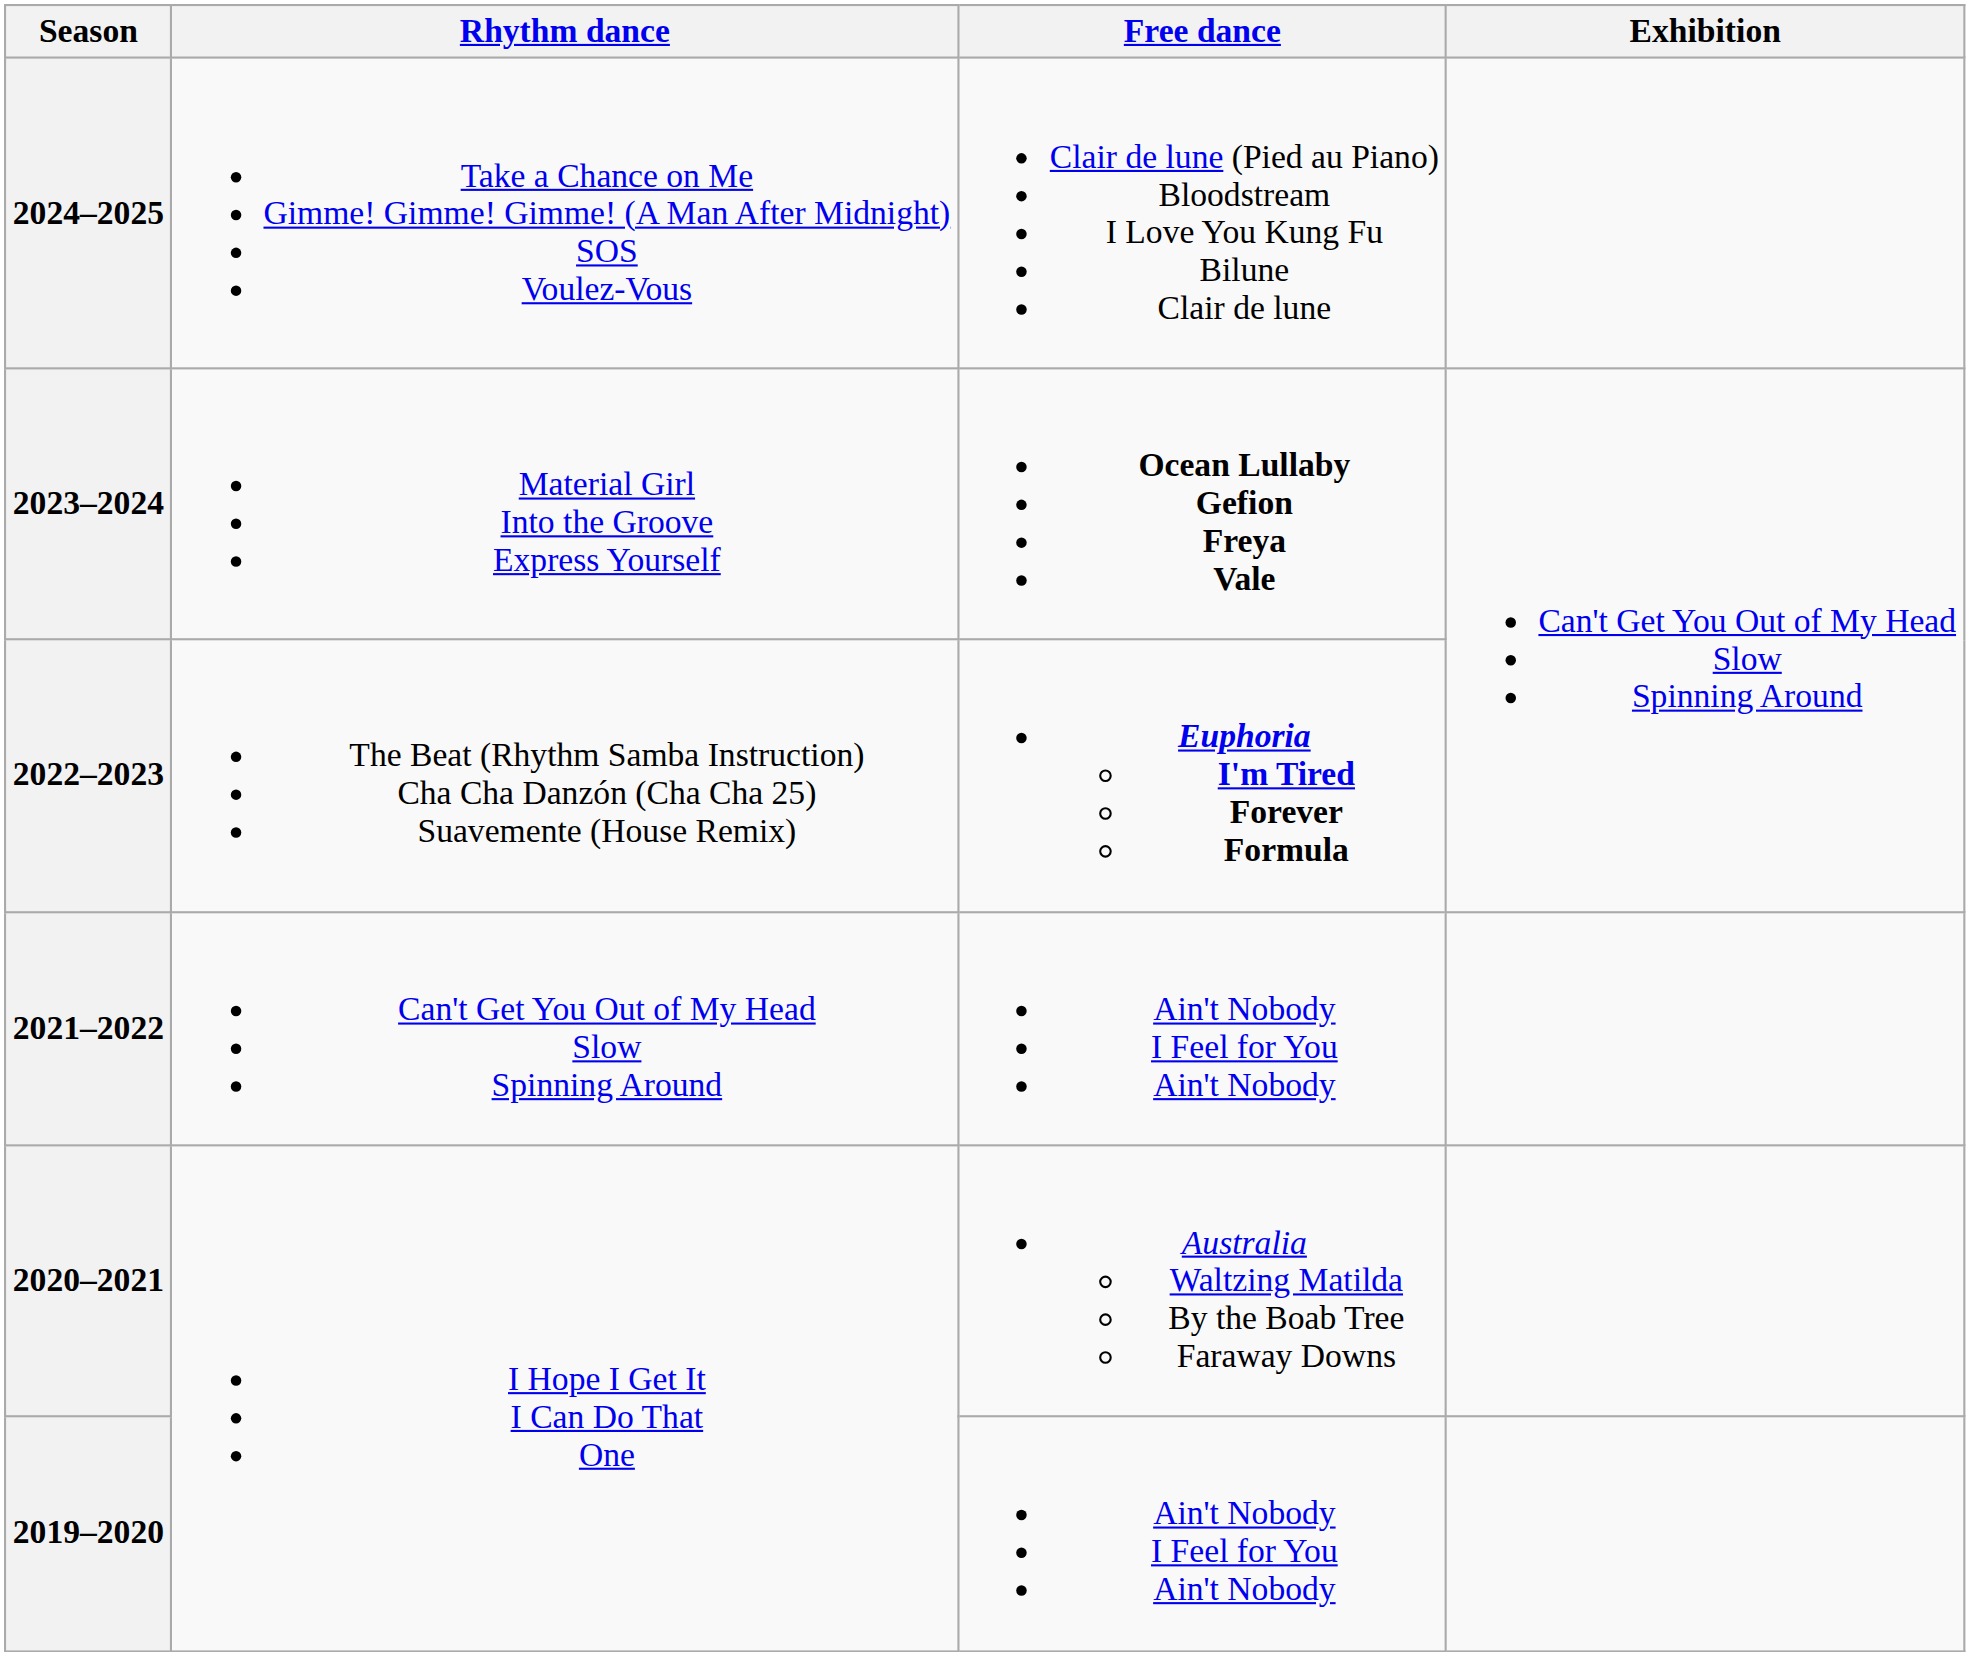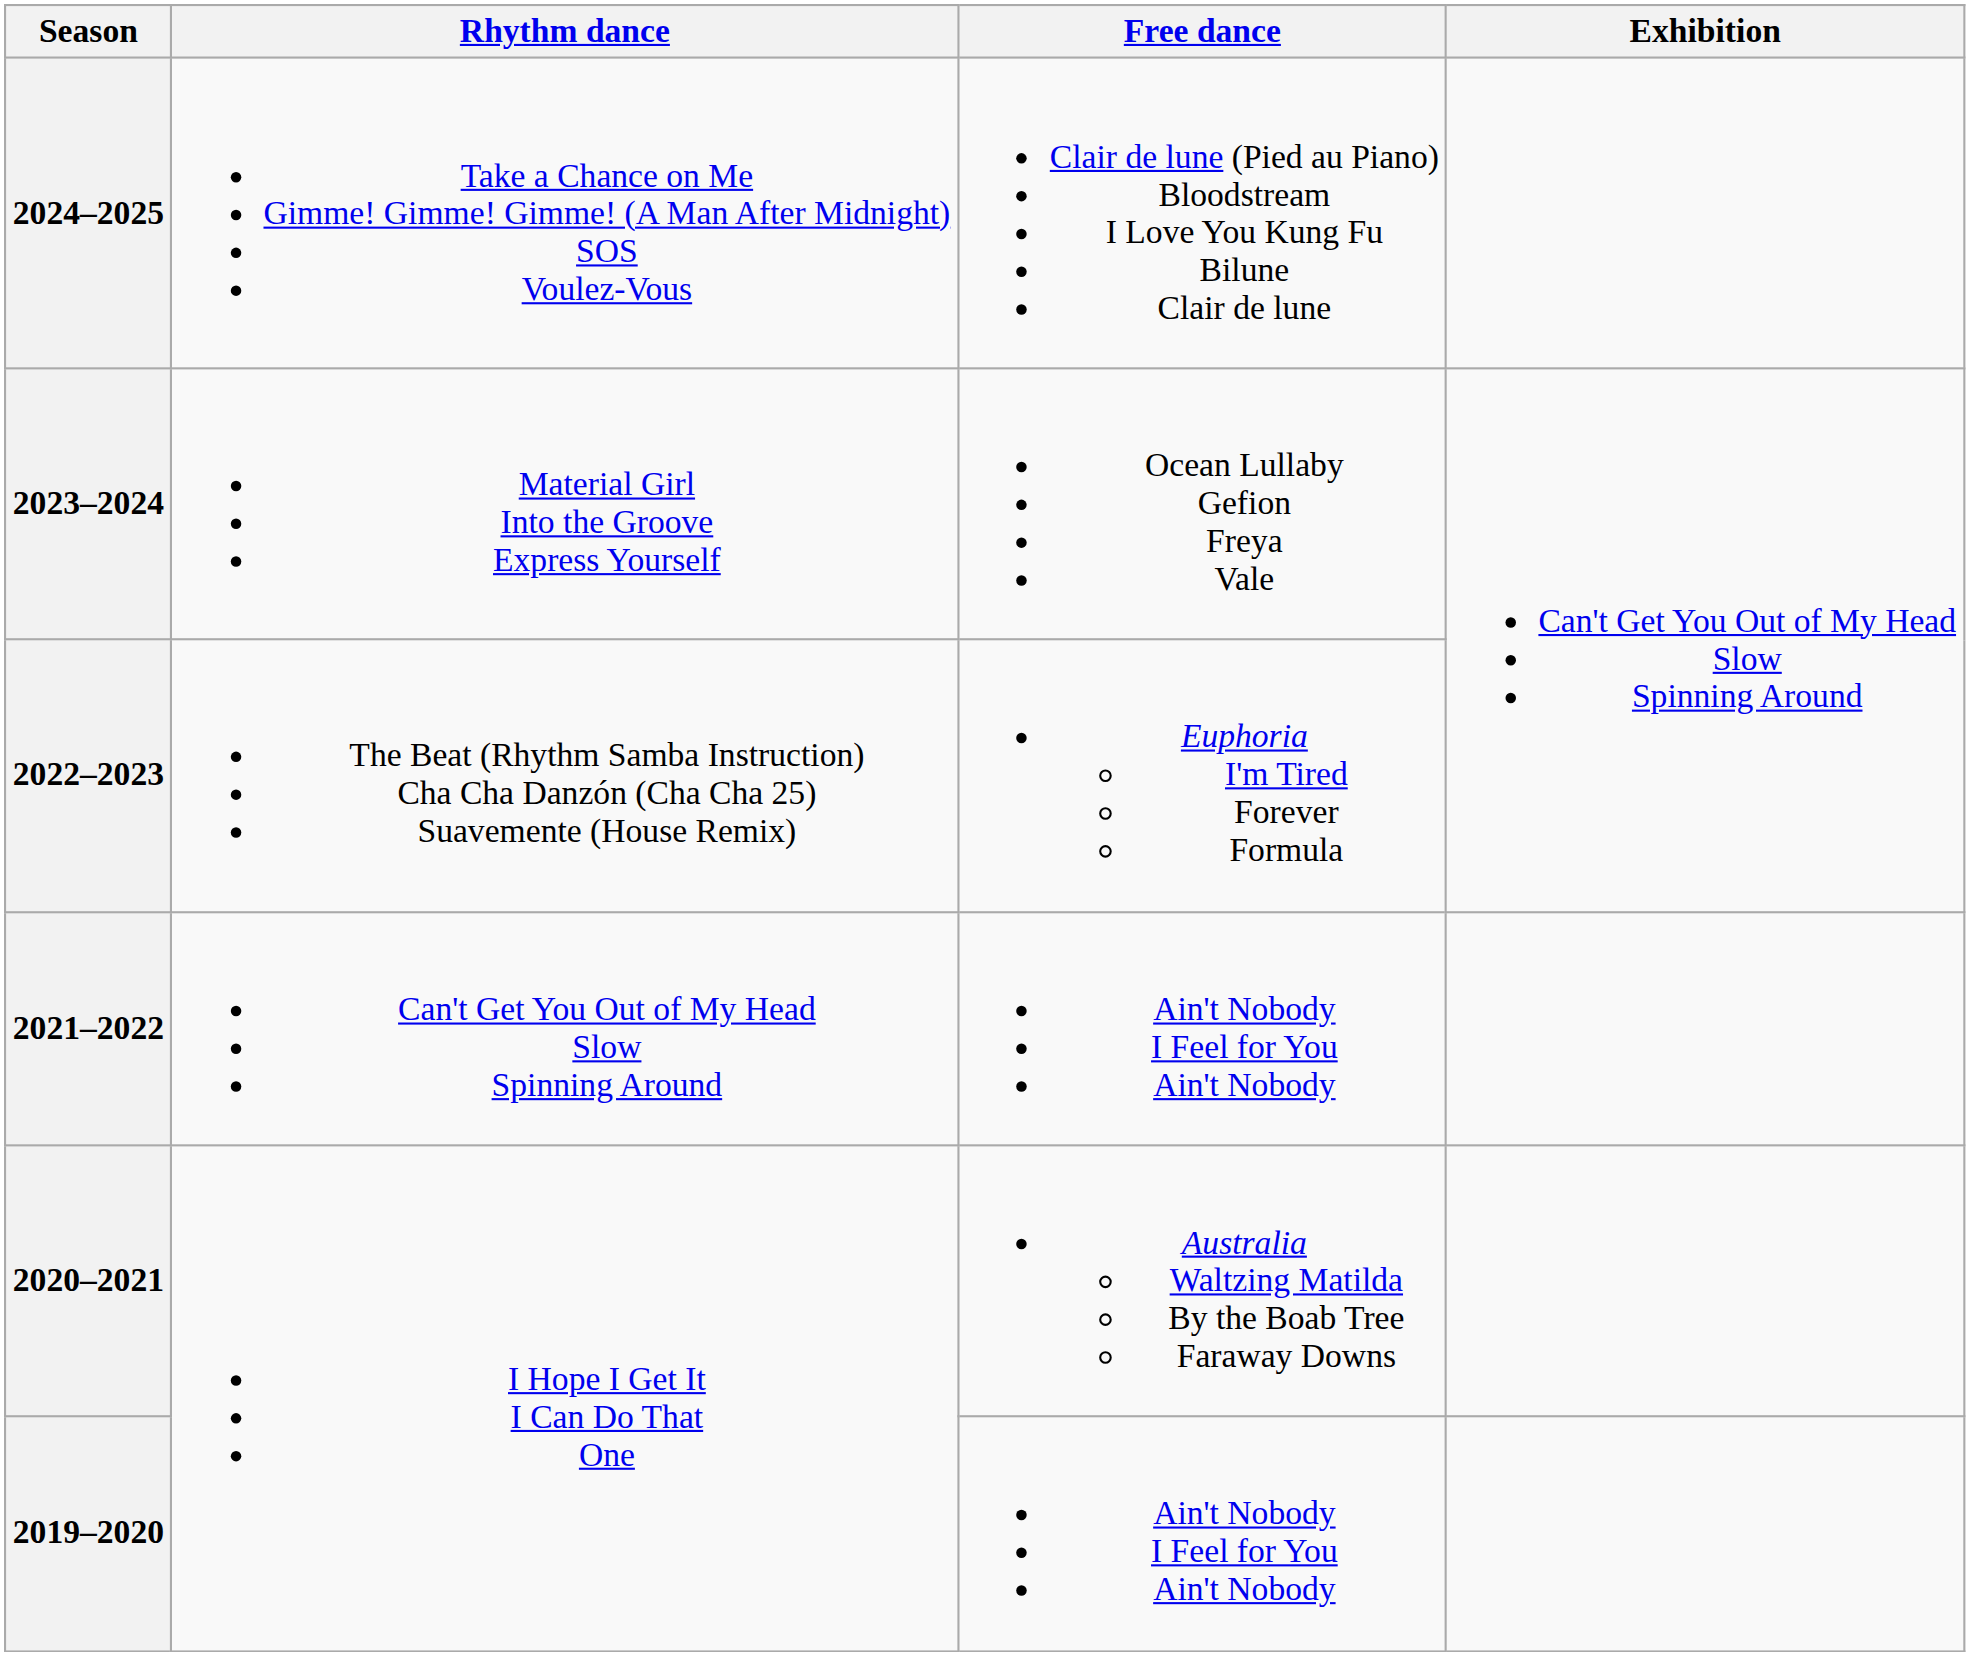(1202, 523) bold -> (1202, 523) normal
(1202, 794) bold -> (1202, 794) normal
